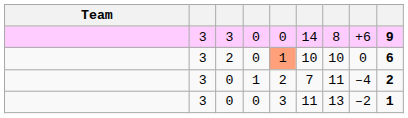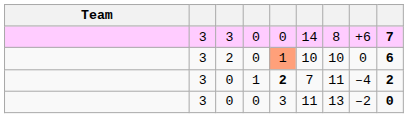(390, 37) 9 -> (390, 37) 7
(283, 80) normal -> (283, 80) bold
(390, 102) 1 -> (390, 102) 0
